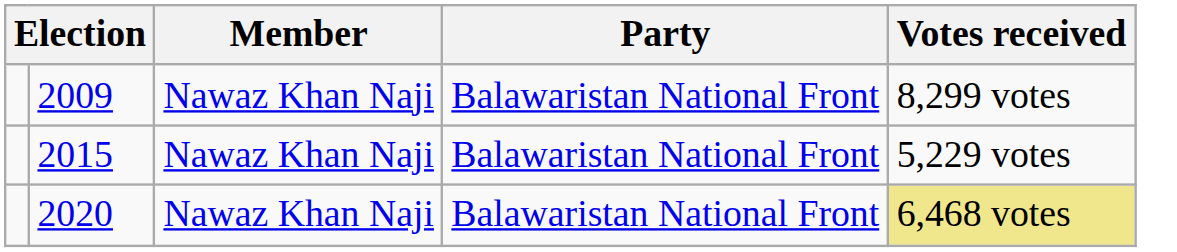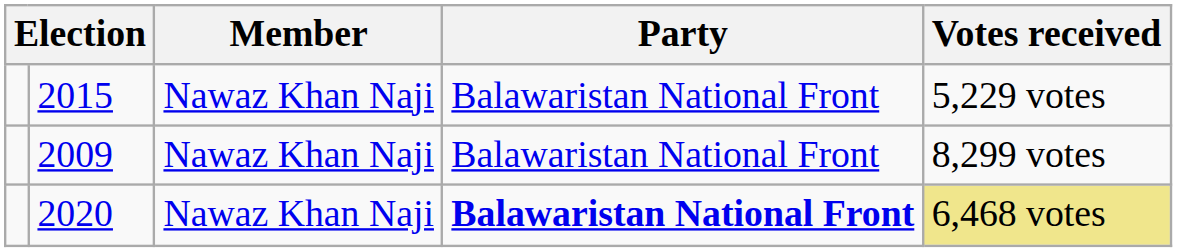rows swapped: (75, 94) <-> (75, 154)
(665, 214) normal -> (683, 214) bold
